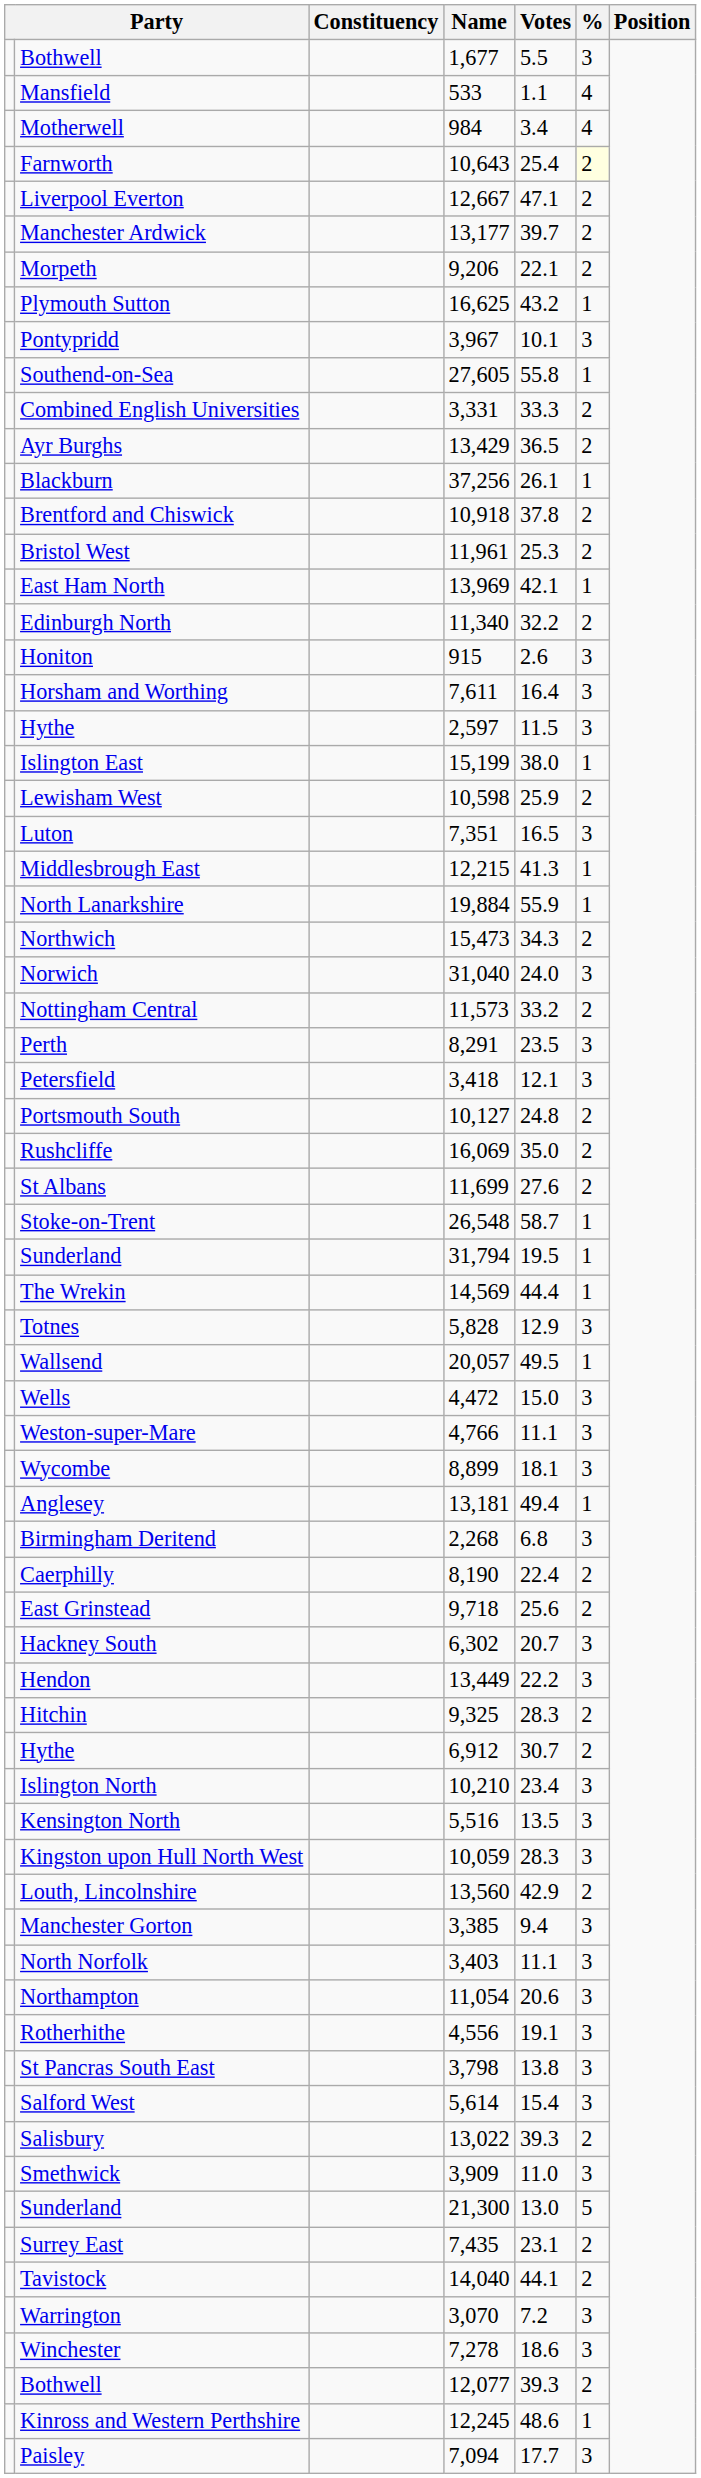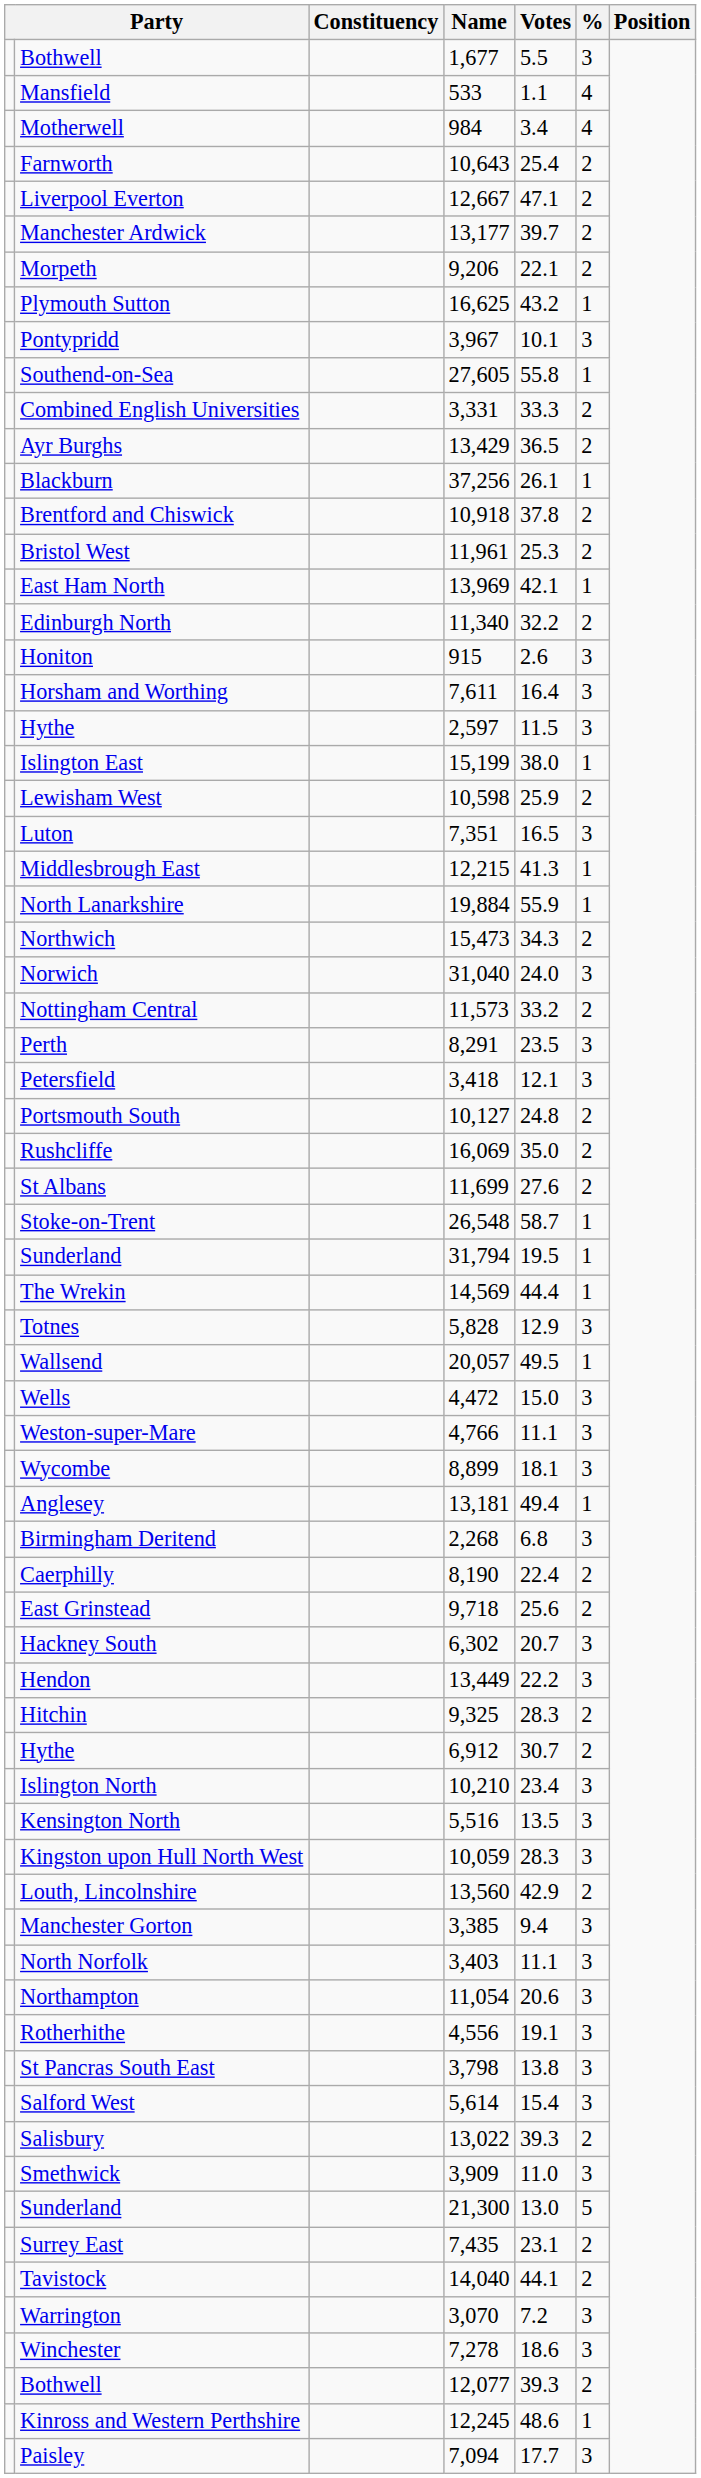(587, 163) lightyellow background -> (587, 163) no background
